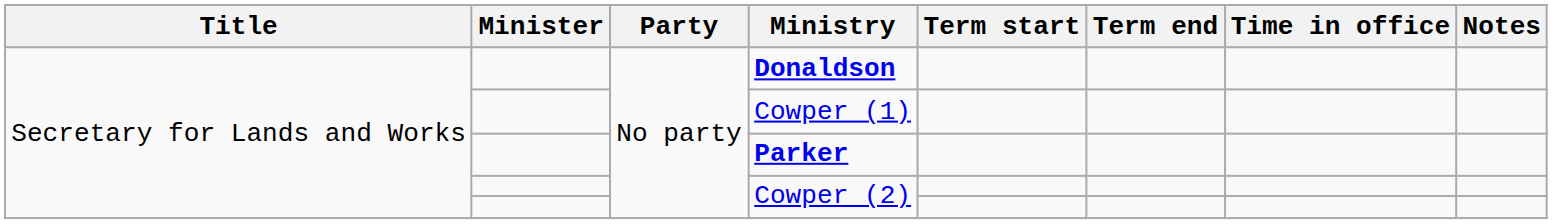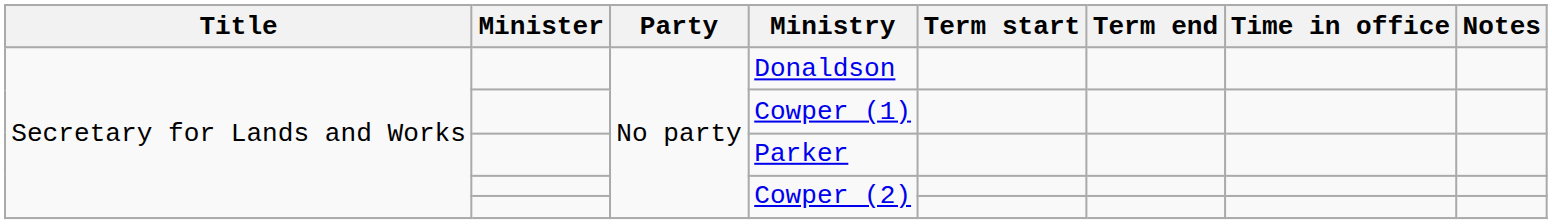(825, 69) bold -> (825, 69) normal
(801, 154) bold -> (801, 154) normal
